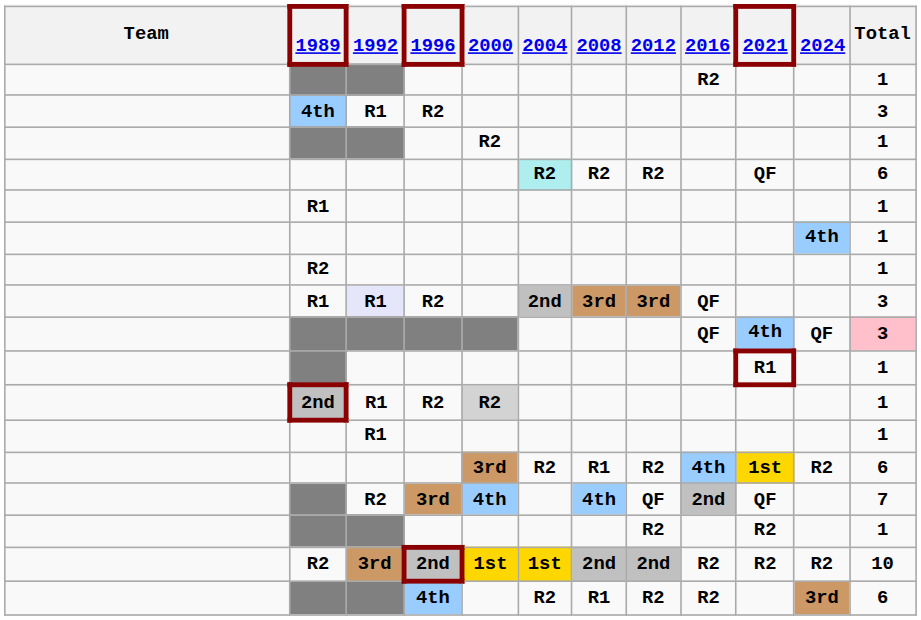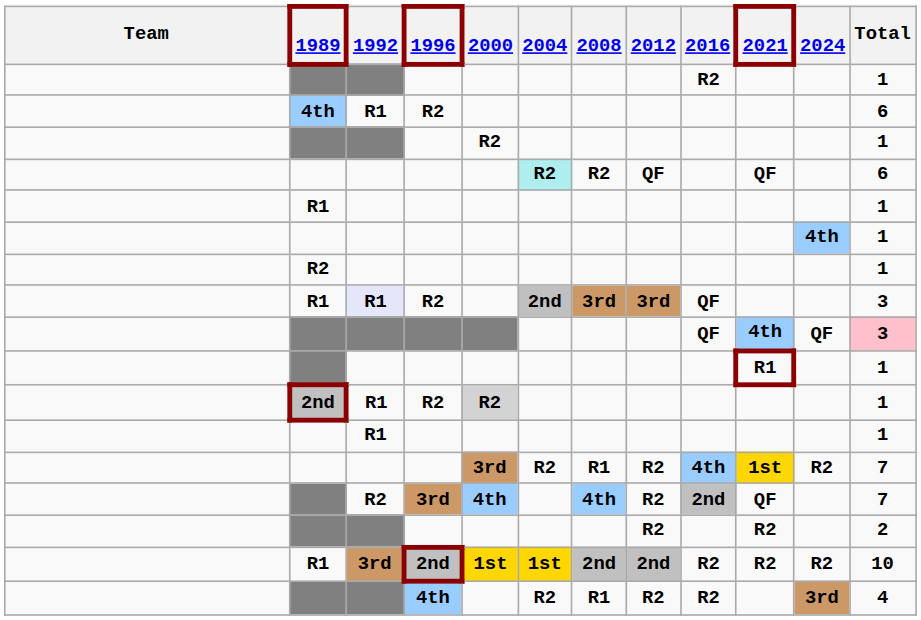(883, 111) 3 -> (883, 111) 6
(653, 174) R2 -> (653, 174) QF
(883, 467) 6 -> (883, 467) 7
(653, 499) QF -> (653, 499) R2
(883, 530) 1 -> (883, 530) 2
(318, 564) R2 -> (318, 564) R1
(883, 598) 6 -> (883, 598) 4
